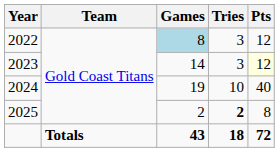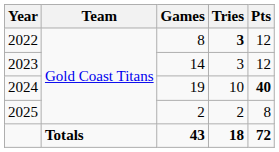(201, 40) lightblue background -> (201, 40) no background
(240, 40) normal -> (240, 40) bold
(264, 64) lightyellow background -> (264, 64) no background
(264, 87) normal -> (264, 87) bold
(240, 111) bold -> (240, 111) normal
